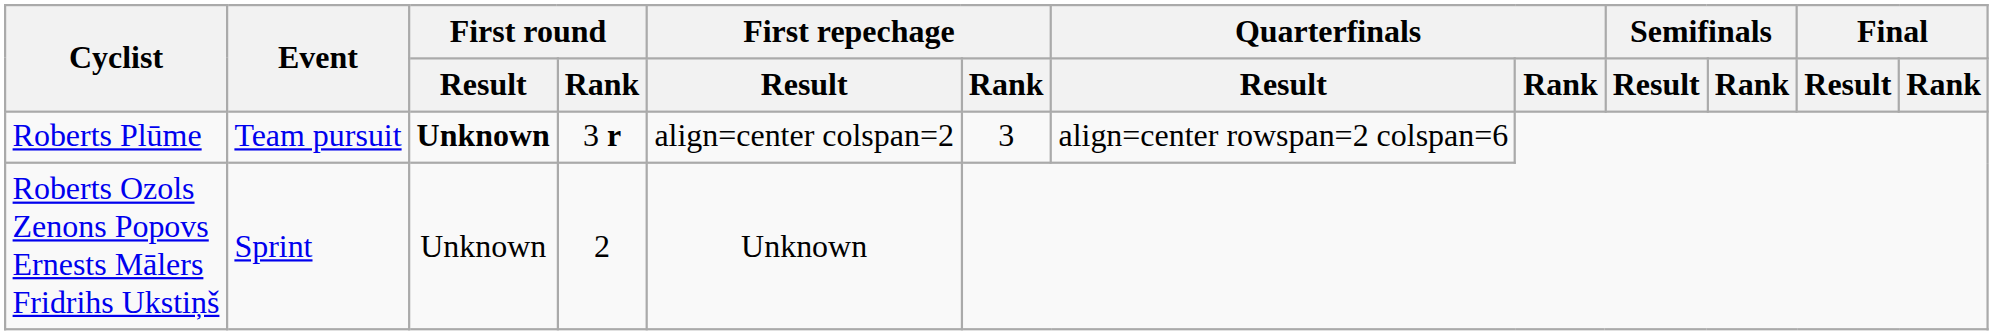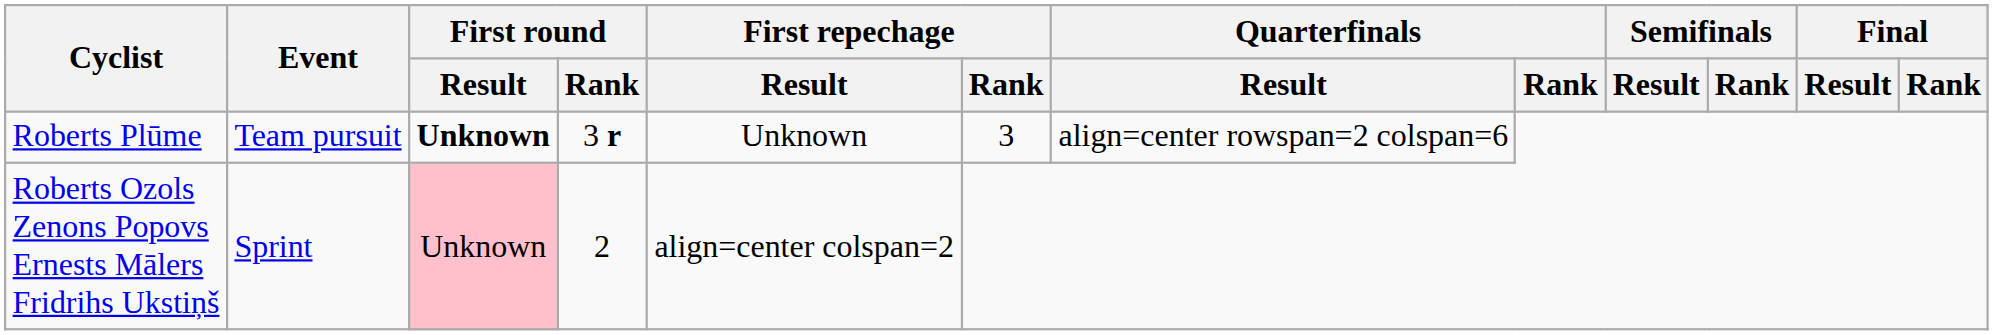(804, 136) align=center colspan=2 -> (804, 136) Unknown
(483, 246) no background -> (483, 246) pink background
(804, 246) Unknown -> (804, 246) align=center colspan=2
